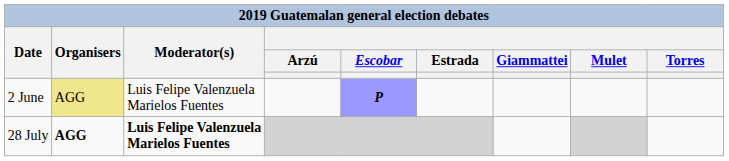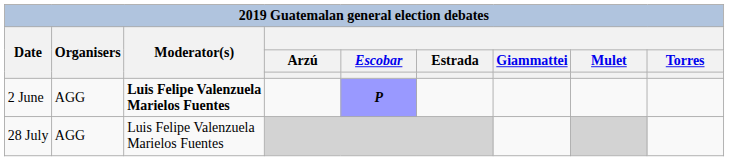(70, 97) khaki background -> (70, 97) no background
(191, 97) normal -> (194, 97) bold
(71, 135) bold -> (70, 135) normal
(194, 135) bold -> (191, 135) normal
